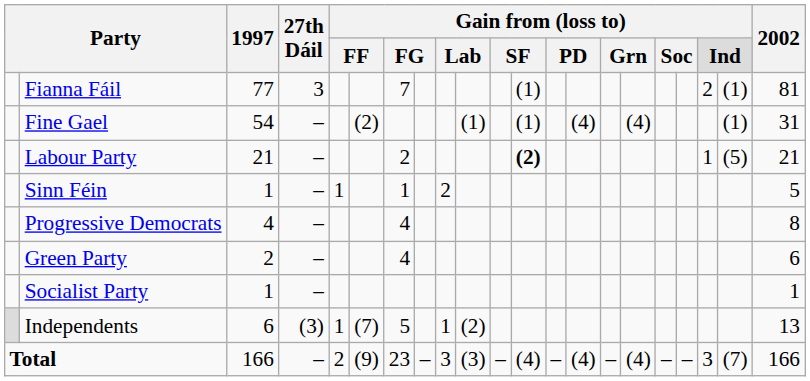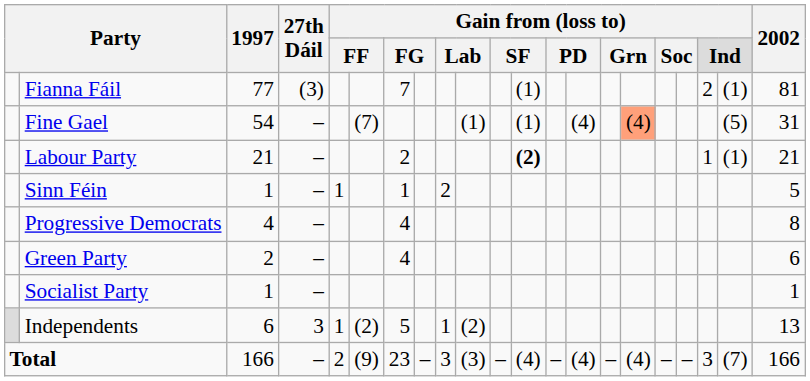(319, 88) 3 -> (311, 88) (3)
(367, 122) (2) -> (367, 122) (7)
(638, 122) no background -> (638, 122) lightsalmon background
(735, 122) (1) -> (735, 122) (5)
(735, 156) (5) -> (735, 156) (1)
(311, 325) (3) -> (319, 325) 3
(367, 325) (7) -> (367, 325) (2)
